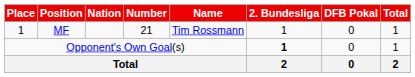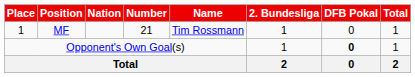(284, 47) bold -> (284, 47) normal
(351, 47) normal -> (351, 47) bold
